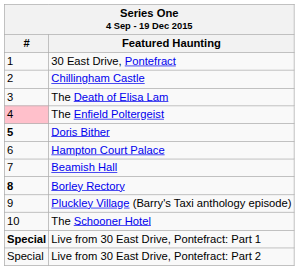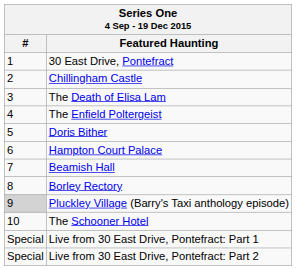(10, 114) pink background -> (10, 114) no background
(10, 132) bold -> (10, 132) normal
(10, 185) bold -> (10, 185) normal
(10, 203) no background -> (10, 203) lightgrey background
(27, 239) bold -> (25, 239) normal
